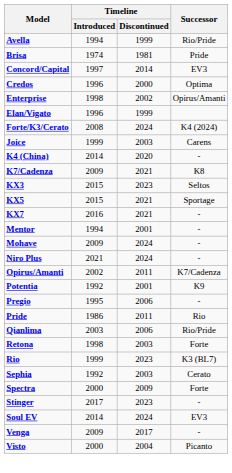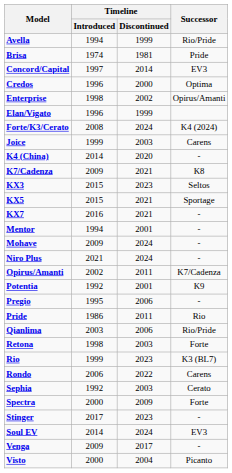+ row: (19, 374)
